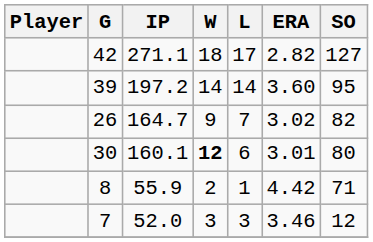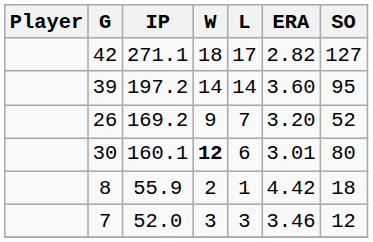(158, 121) 164.7 -> (158, 121) 169.2
(291, 121) 3.02 -> (291, 121) 3.20
(344, 121) 82 -> (344, 121) 52
(344, 188) 71 -> (344, 188) 18
